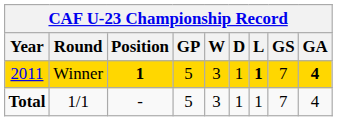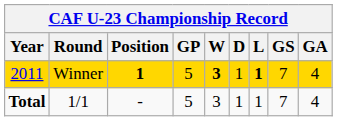(217, 74) normal -> (217, 74) bold
(315, 74) bold -> (315, 74) normal
